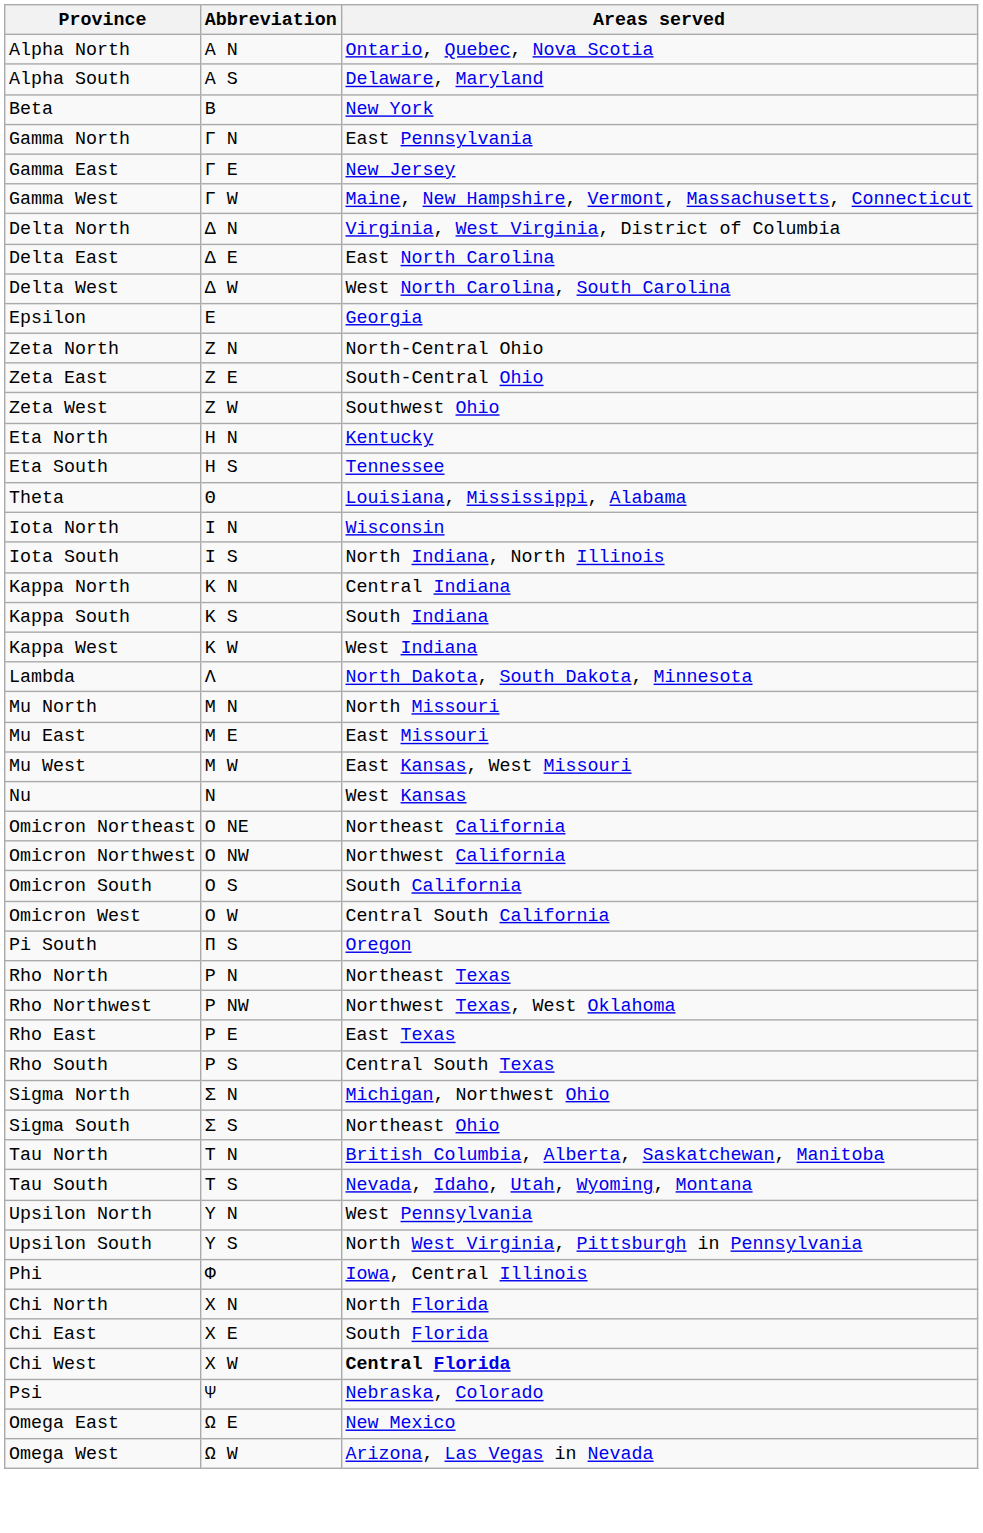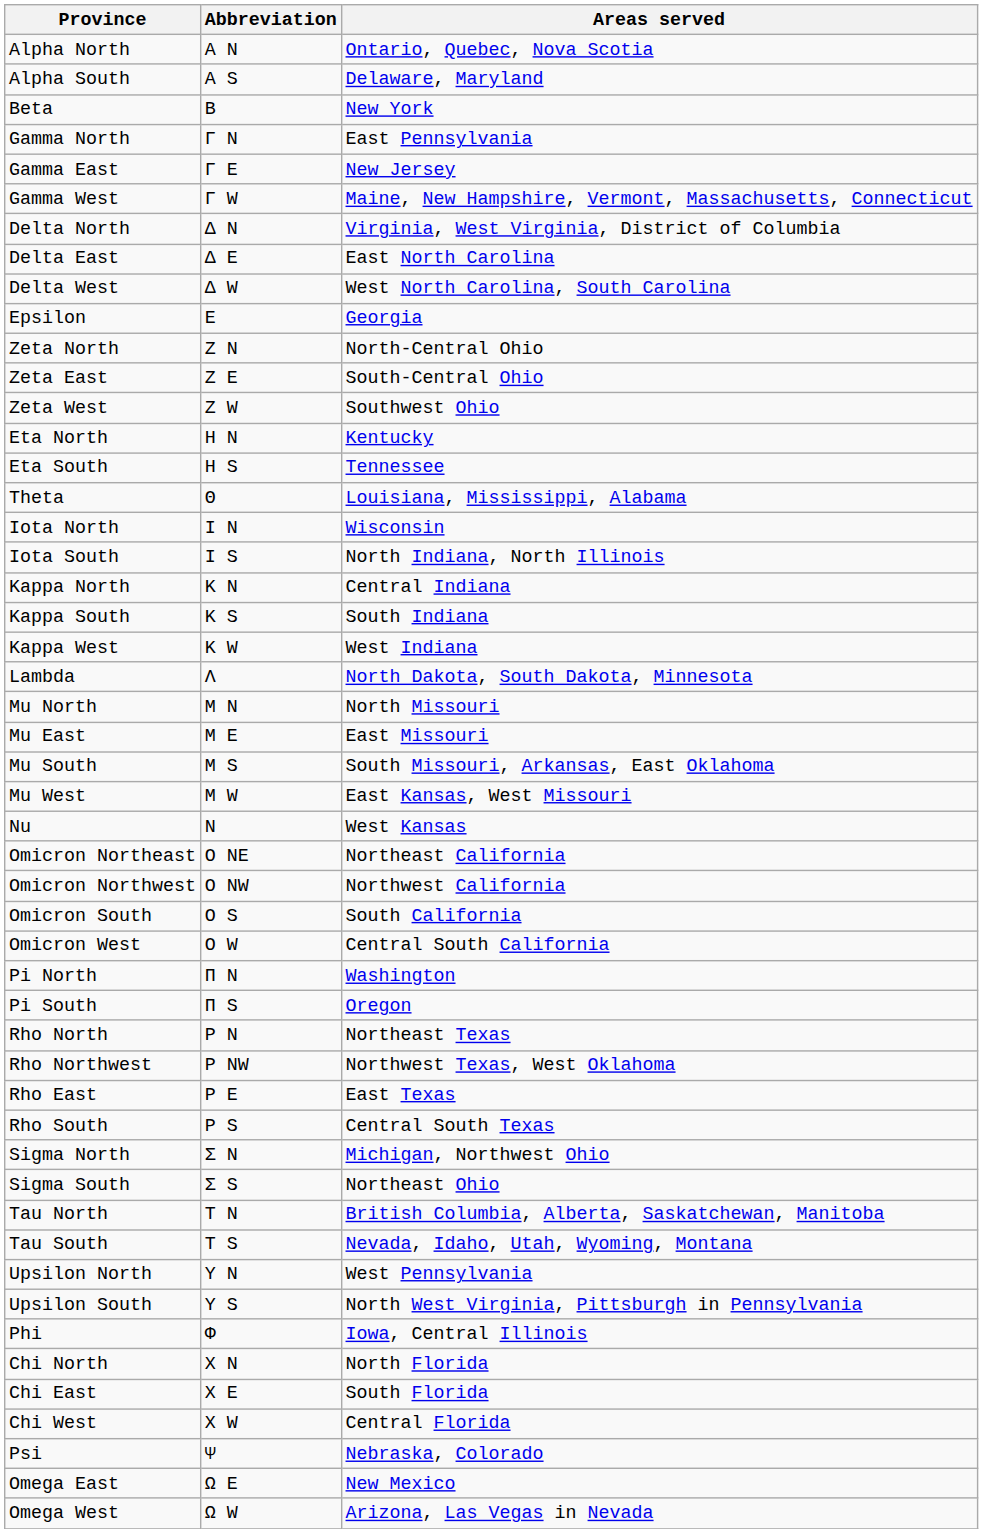+ row: (53, 767)
+ row: (53, 976)
(428, 1364) bold -> (428, 1424) normal
